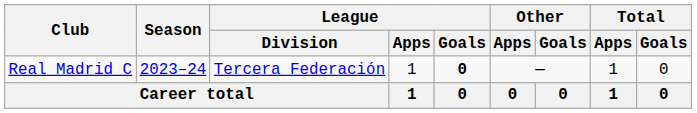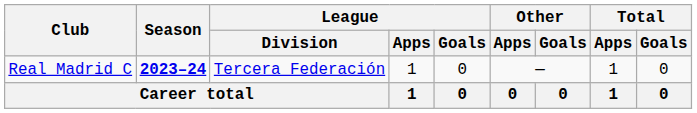(173, 69) normal -> (173, 69) bold
(462, 69) bold -> (462, 69) normal
